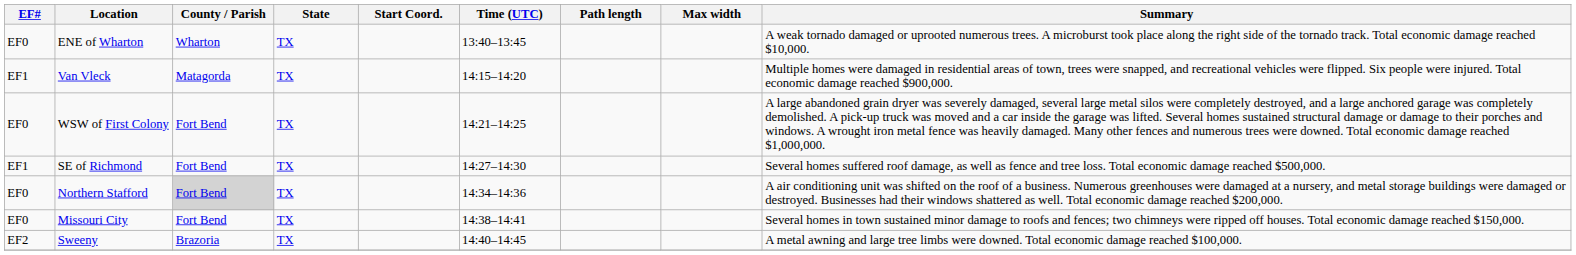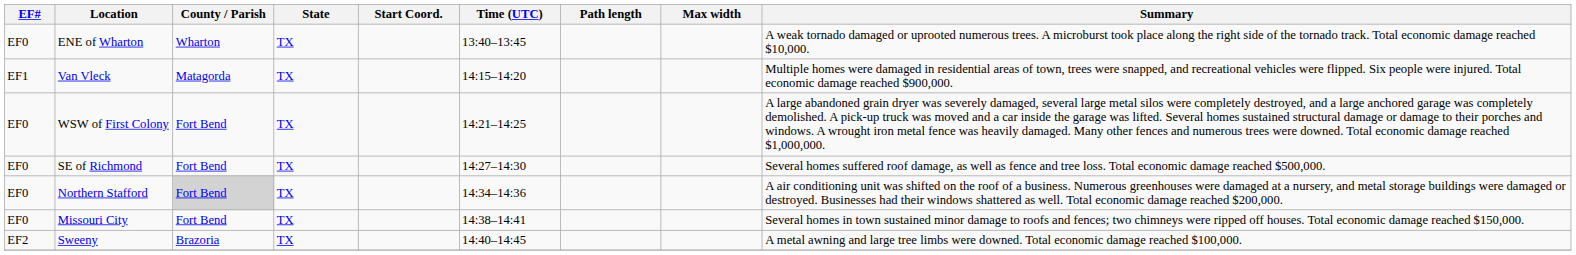(18, 165) EF1 -> (18, 165) EF0
